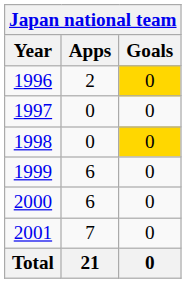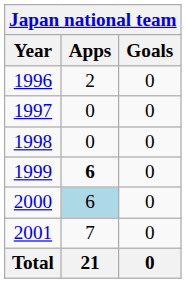(150, 80) gold background -> (150, 80) no background
(150, 141) gold background -> (150, 141) no background
(90, 171) normal -> (90, 171) bold
(90, 202) no background -> (90, 202) lightblue background
